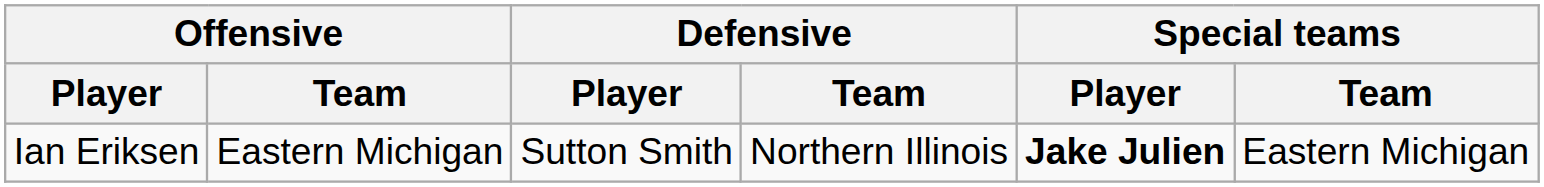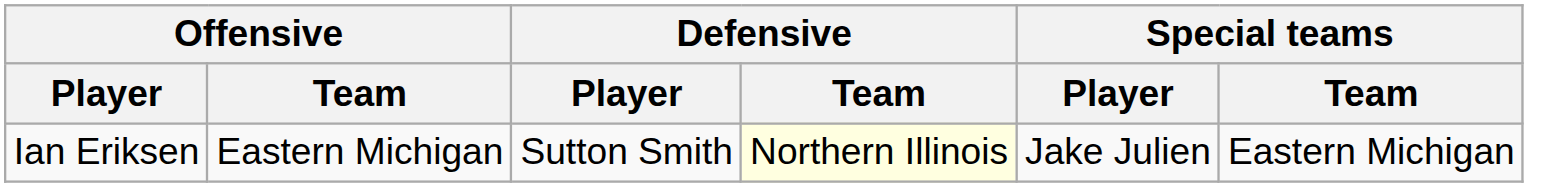(879, 151) no background -> (879, 151) lightyellow background
(1125, 151) bold -> (1118, 151) normal
